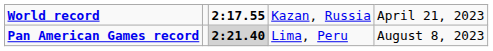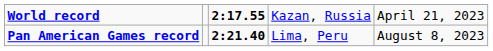(238, 36) lightgrey background -> (238, 36) no background
